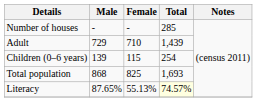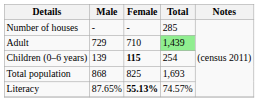(172, 43) no background -> (174, 43) lightgreen background
(134, 58) normal -> (133, 58) bold
(141, 89) normal -> (142, 89) bold
(176, 89) lightyellow background -> (178, 89) no background
